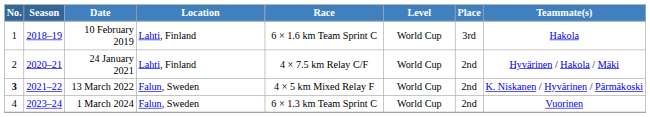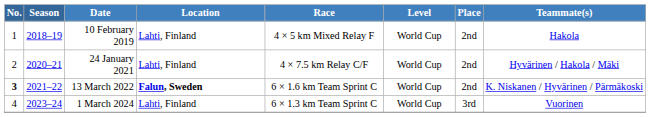(324, 35) 6 × 1.6 km Team Sprint C -> (324, 35) 4 × 5 km Mixed Relay F
(469, 35) 3rd -> (469, 35) 2nd
(169, 87) normal -> (170, 87) bold
(324, 87) 4 × 5 km Mixed Relay F -> (324, 87) 6 × 1.6 km Team Sprint C
(169, 104) Falun, Sweden -> (167, 104) Lahti, Finland
(469, 104) 2nd -> (469, 104) 3rd
